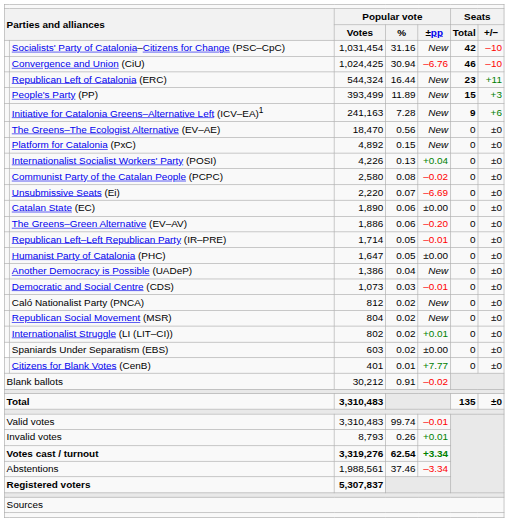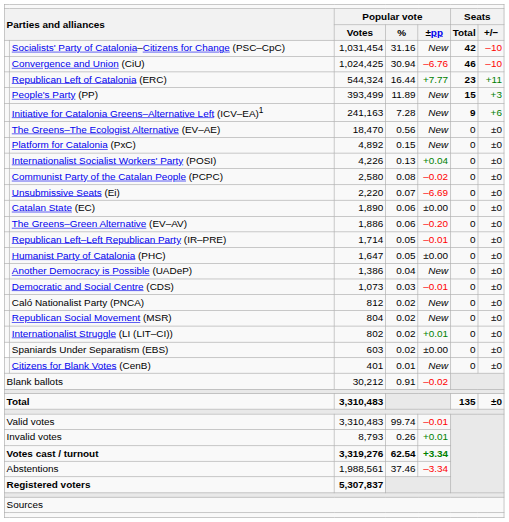(438, 79) New -> (436, 79) +7.77
(436, 365) +7.77 -> (438, 365) New
